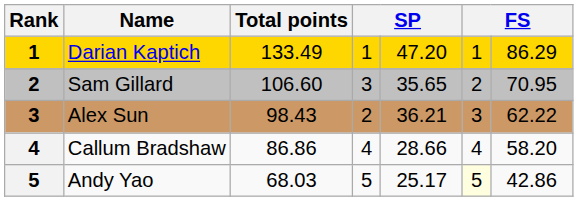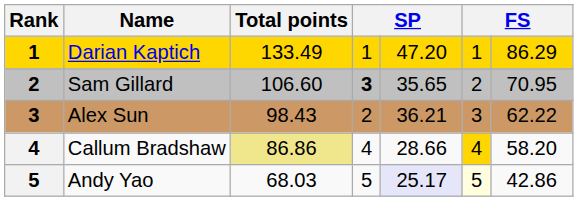(367, 84) normal -> (367, 84) bold
(292, 148) no background -> (292, 148) khaki background
(477, 148) no background -> (477, 148) gold background
(422, 180) no background -> (422, 180) lavender background
